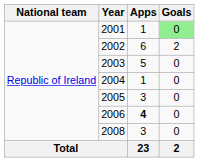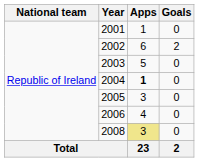(177, 30) lightgreen background -> (177, 30) no background
(143, 81) normal -> (143, 81) bold
(143, 115) bold -> (143, 115) normal
(143, 132) no background -> (143, 132) khaki background
